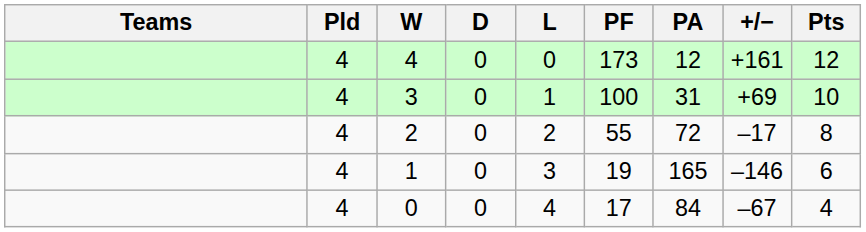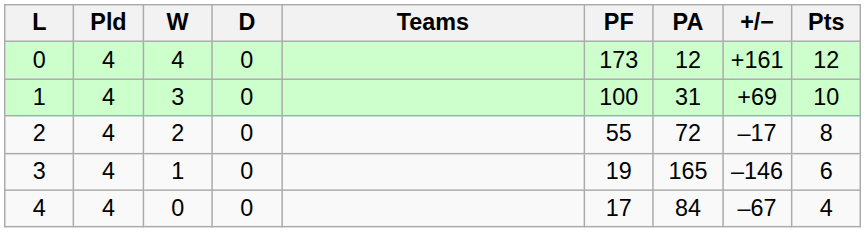columns swapped: (156, 23) <-> (550, 23)
